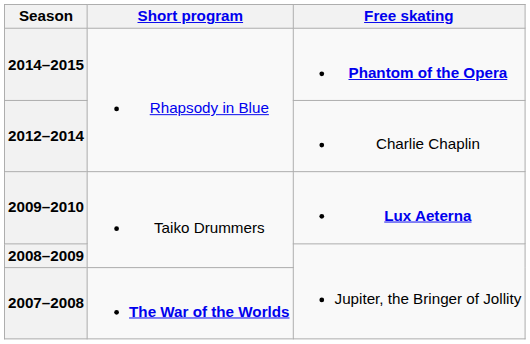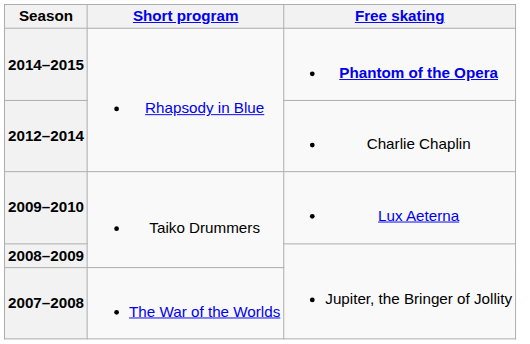(409, 216) bold -> (400, 216) normal
(190, 312) bold -> (186, 312) normal
